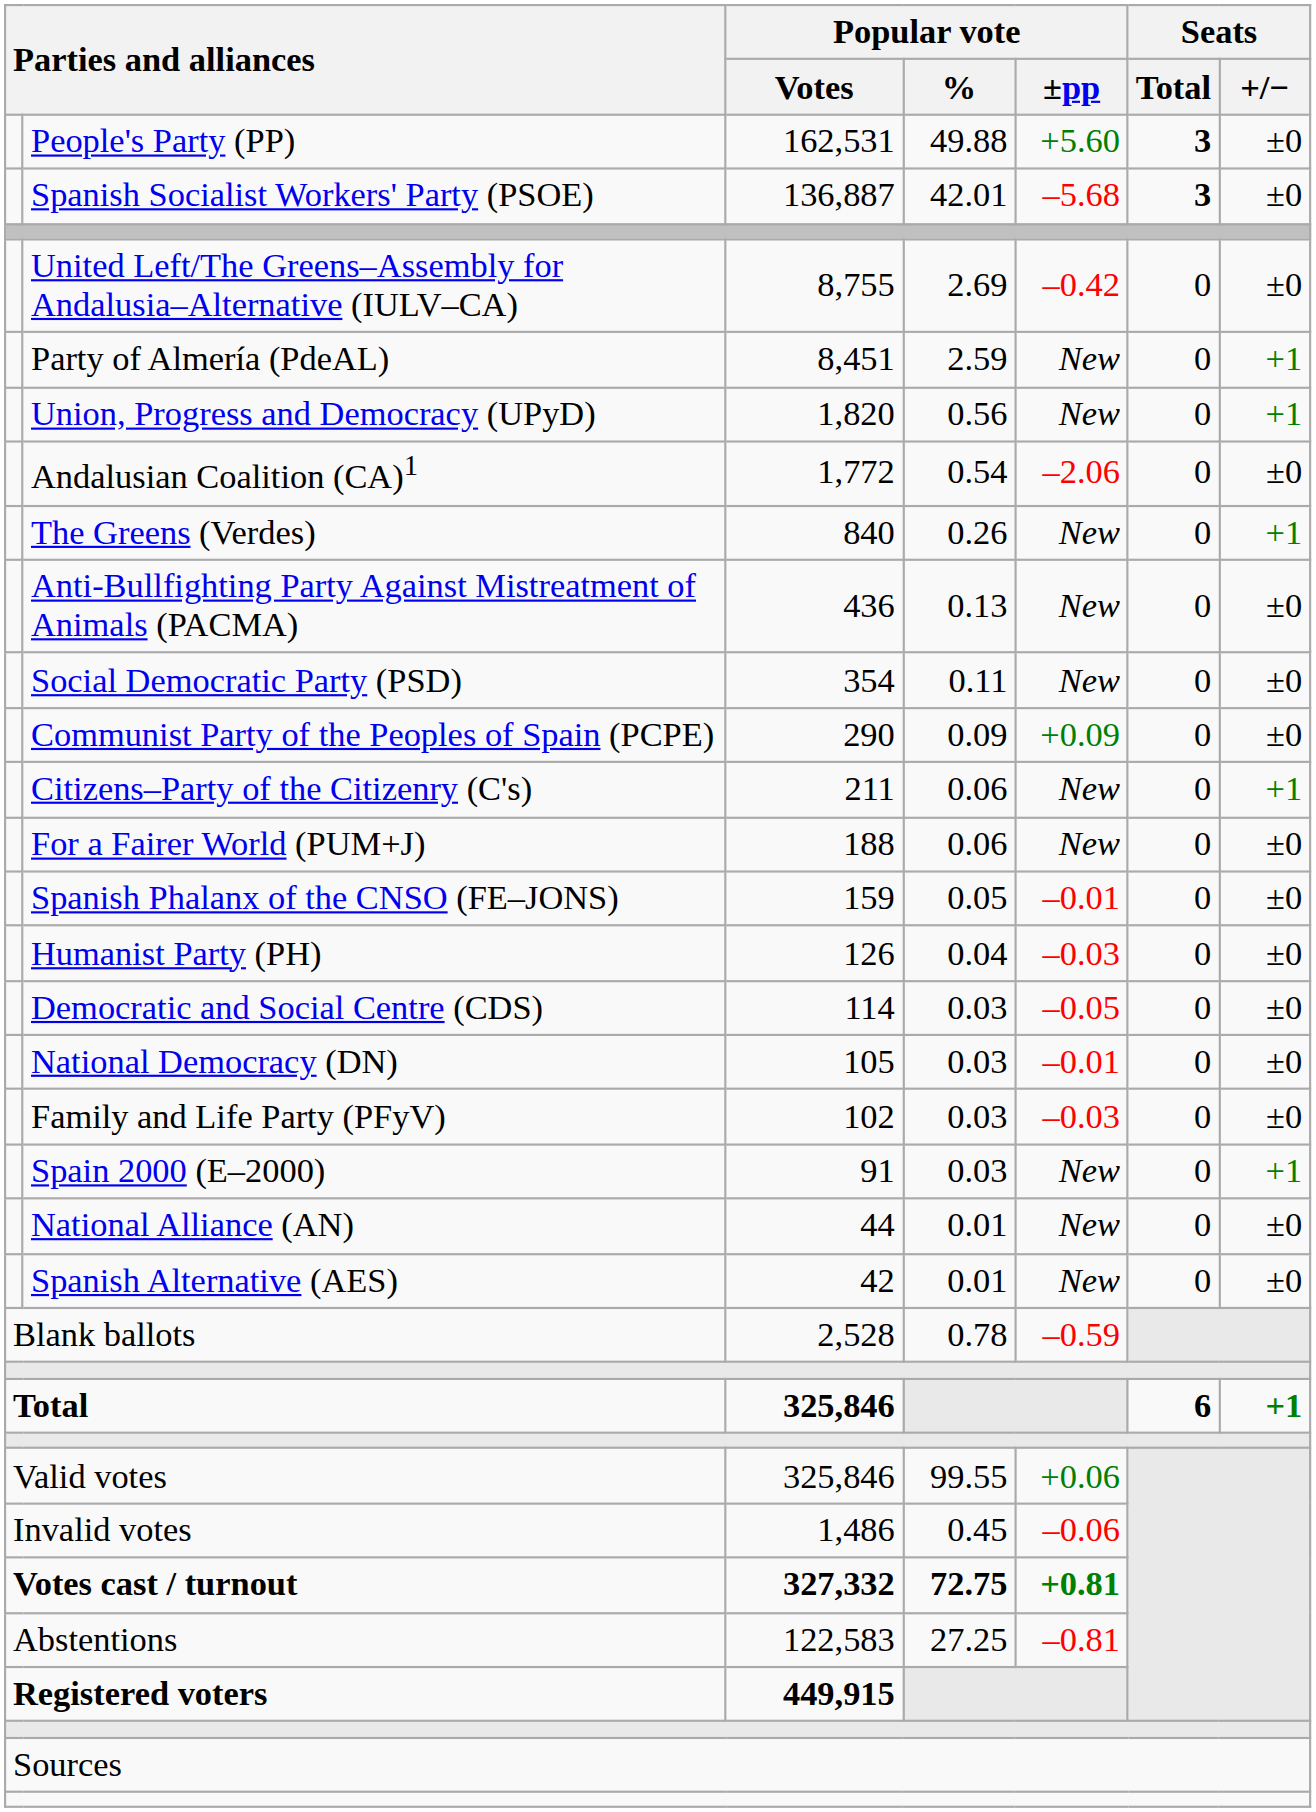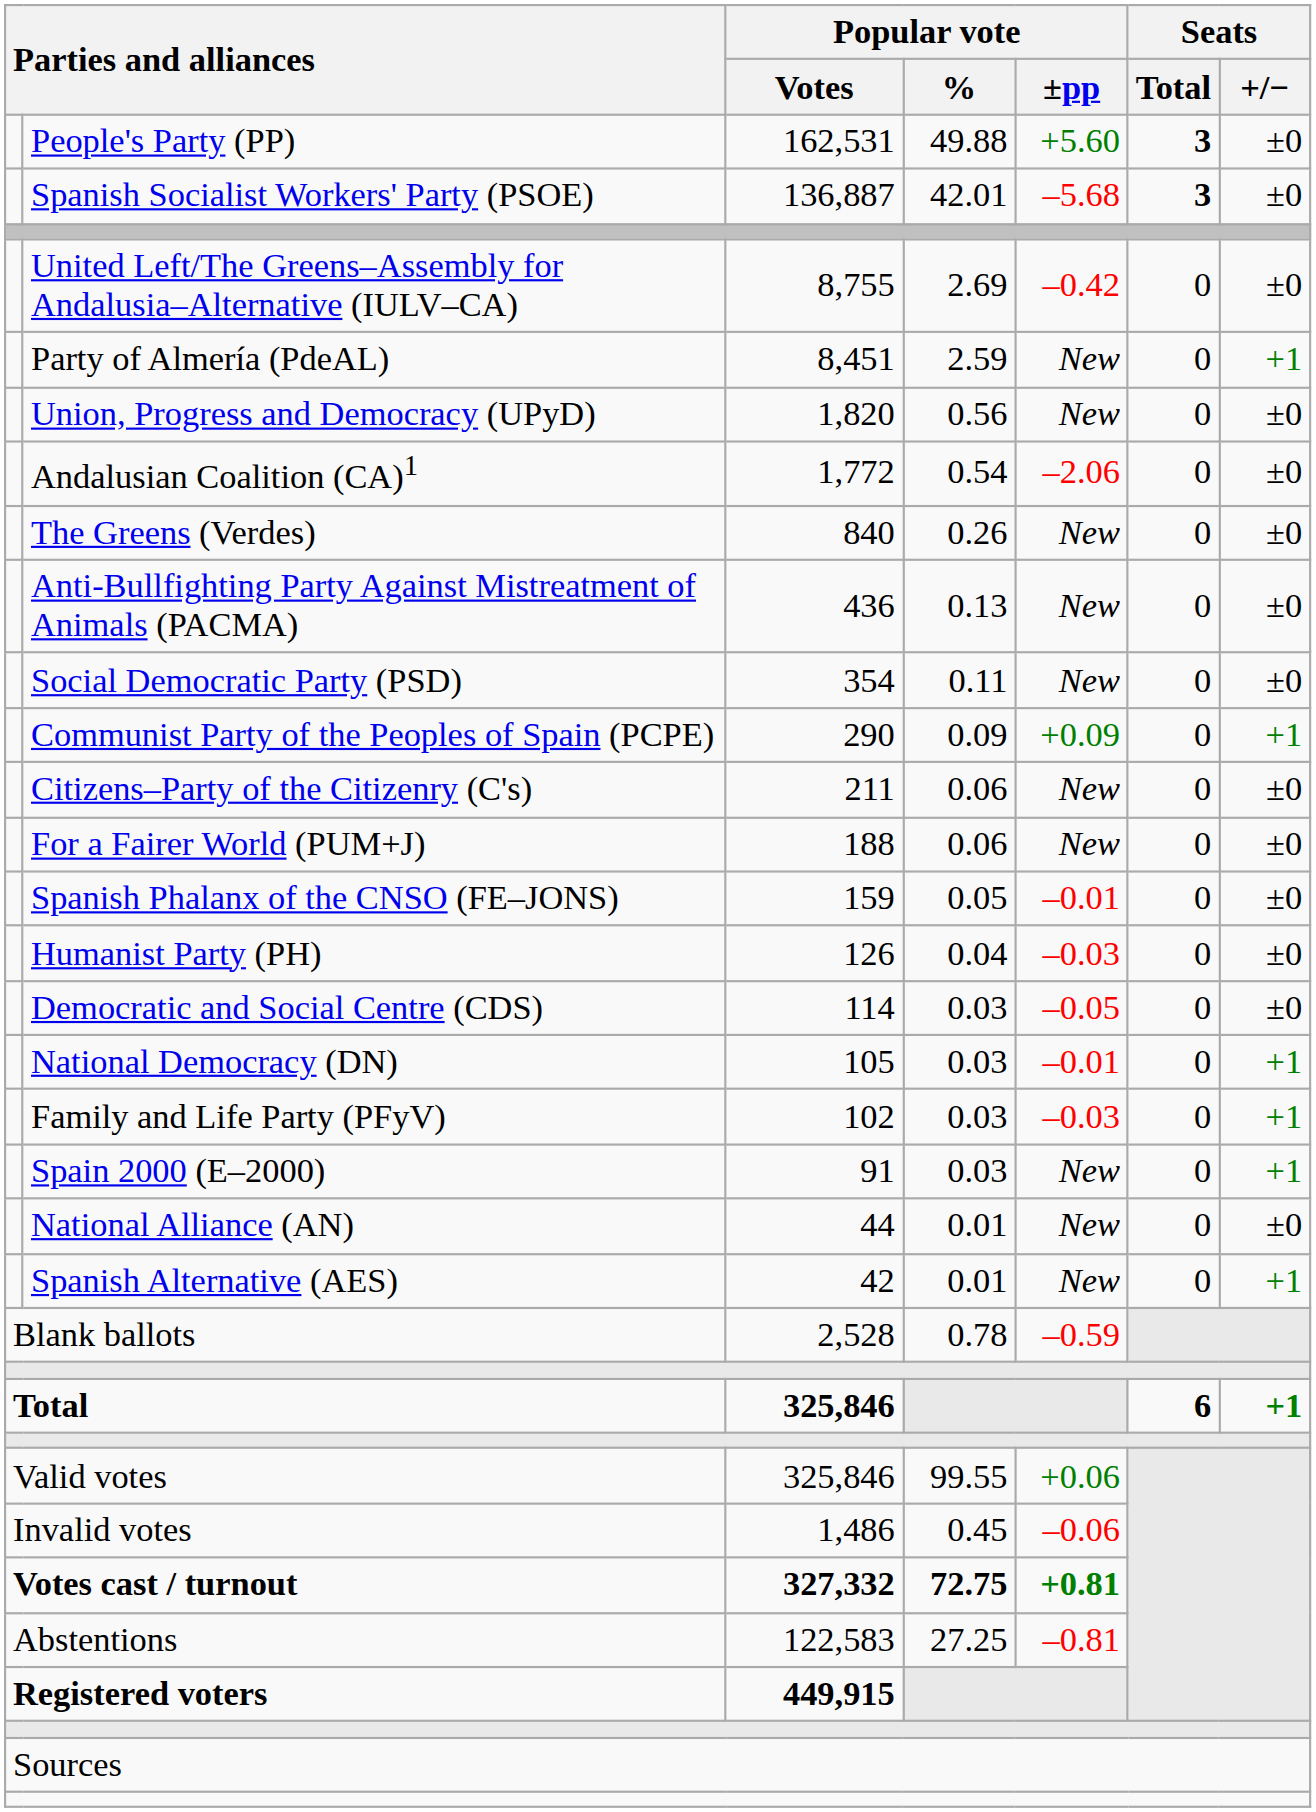(1284, 413) +1 -> (1284, 413) ±0
(1284, 532) +1 -> (1284, 532) ±0
(1284, 734) ±0 -> (1284, 734) +1
(1284, 789) +1 -> (1284, 789) ±0
(1284, 1061) ±0 -> (1284, 1061) +1
(1284, 1116) ±0 -> (1284, 1116) +1
(1284, 1280) ±0 -> (1284, 1280) +1
